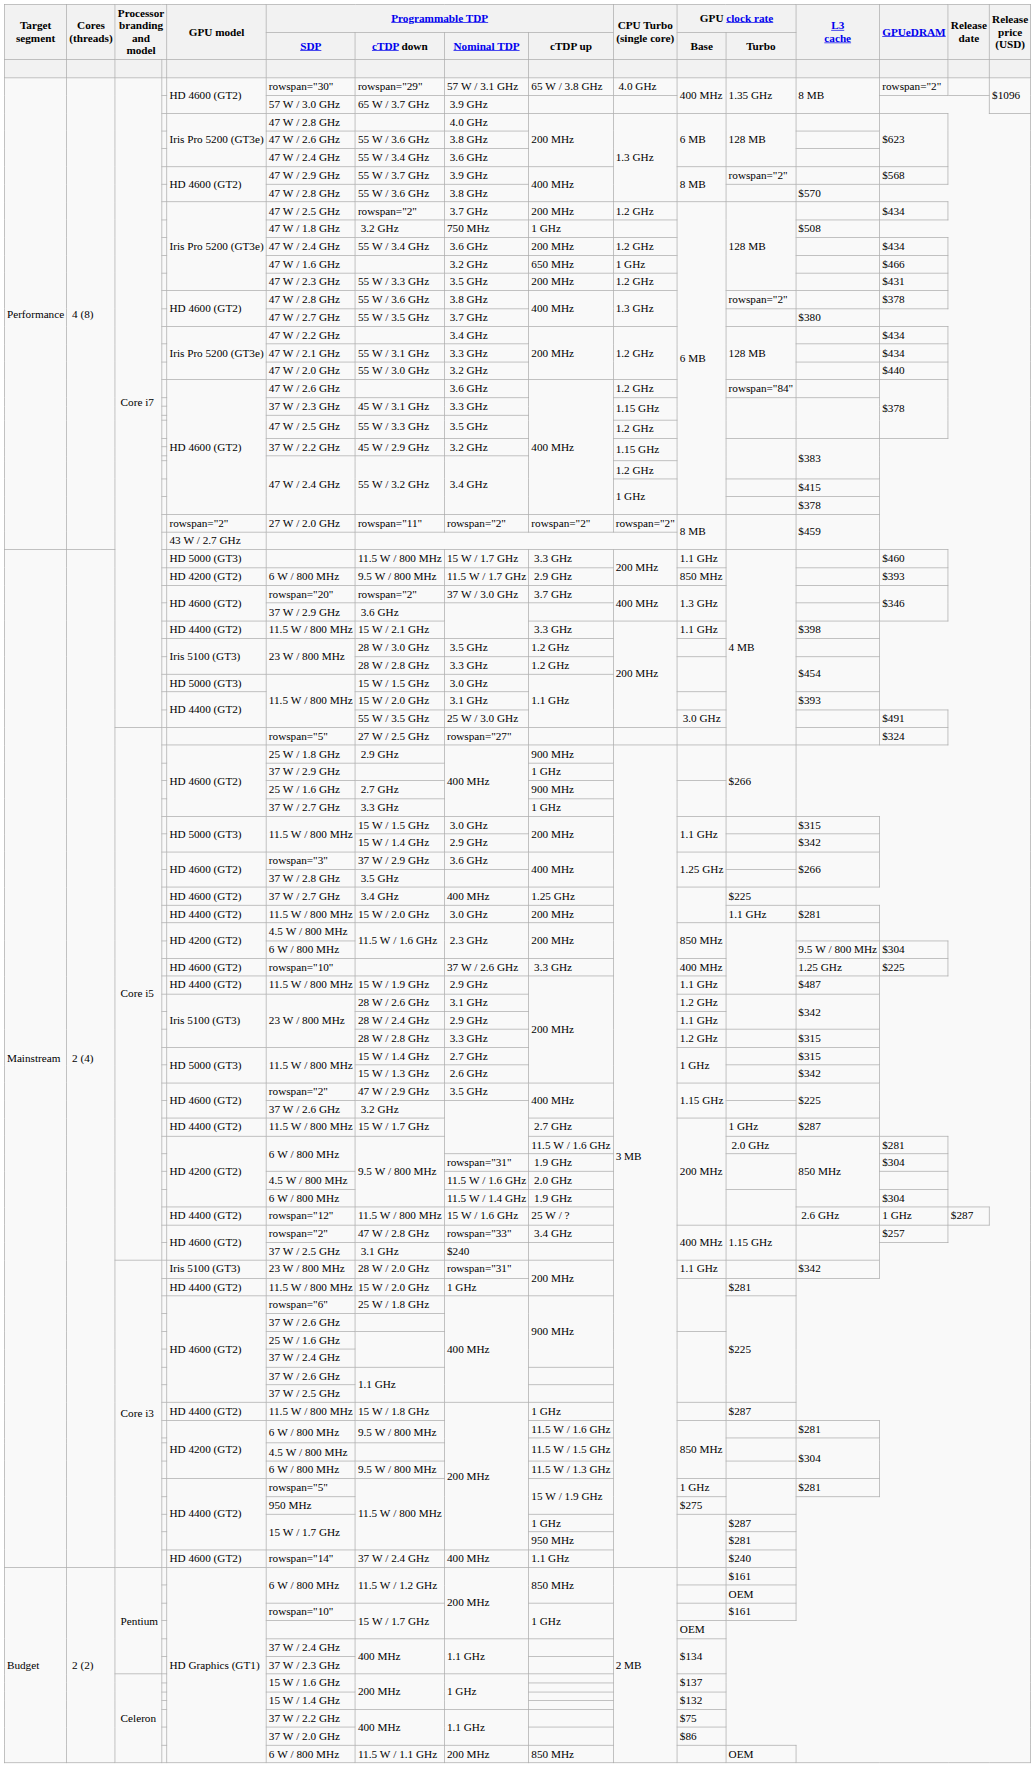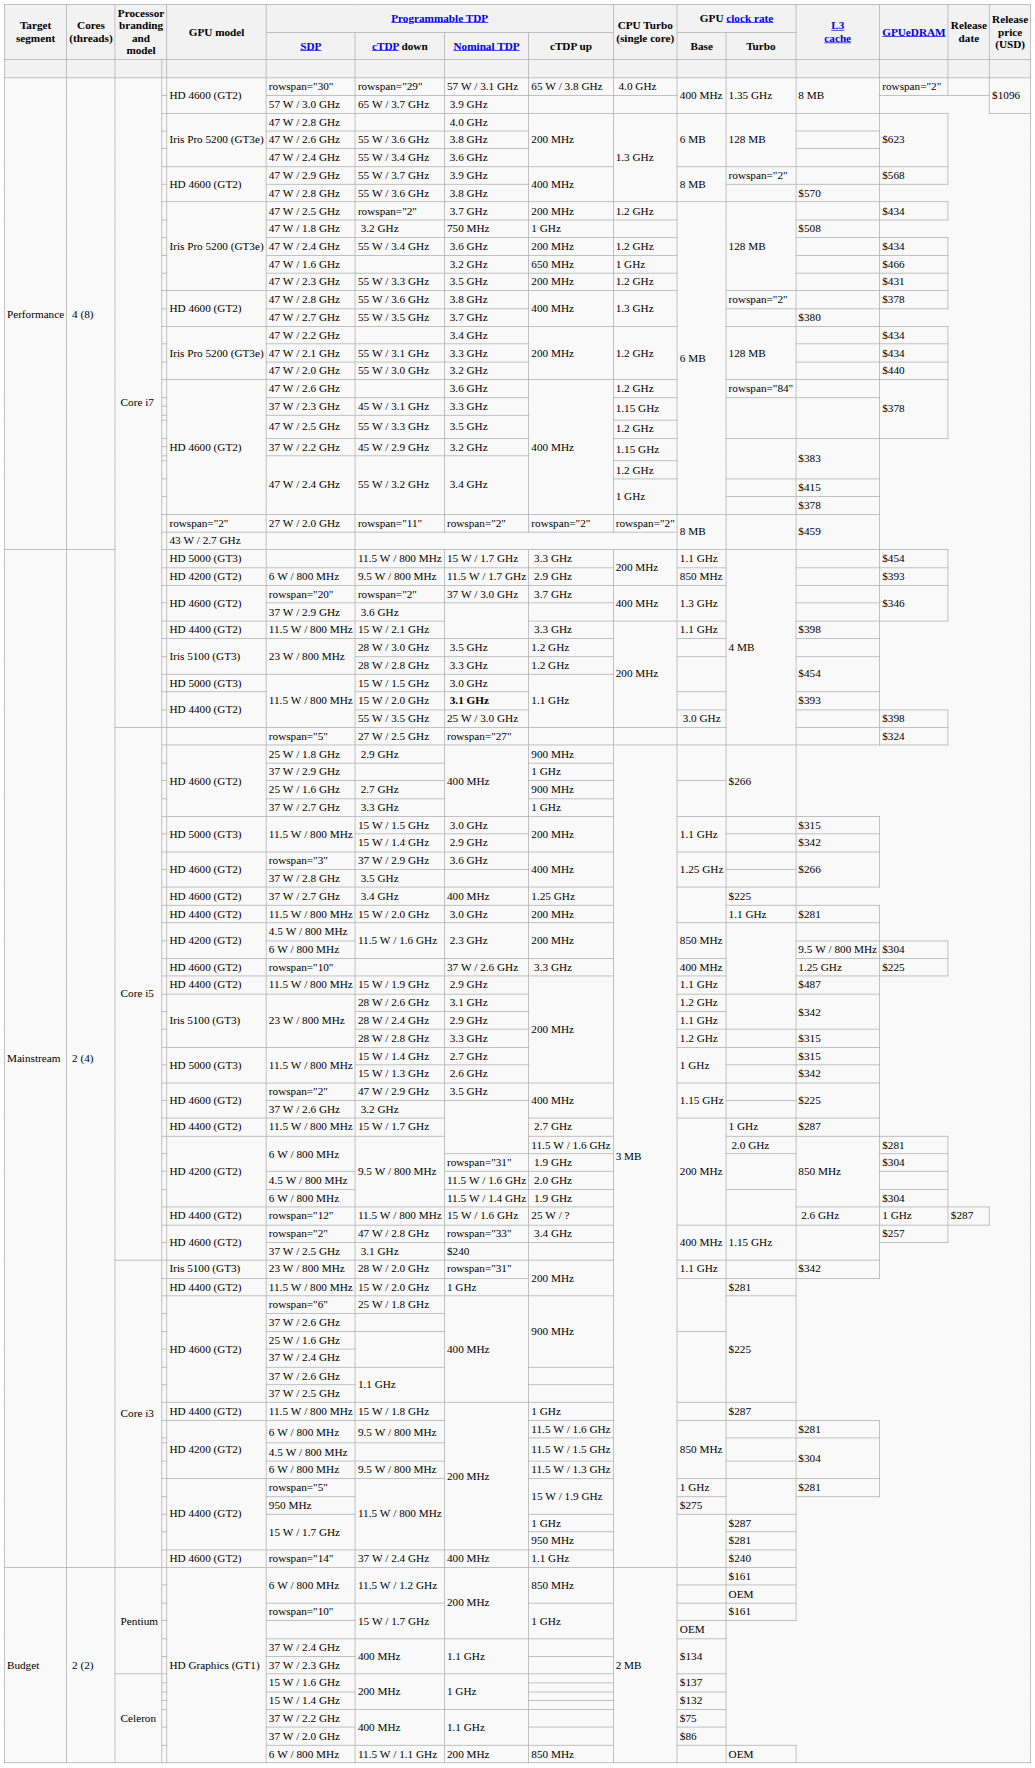(893, 558) $460 -> (893, 558) $454
(467, 700) normal -> (468, 700) bold
(893, 718) $491 -> (893, 718) $398
